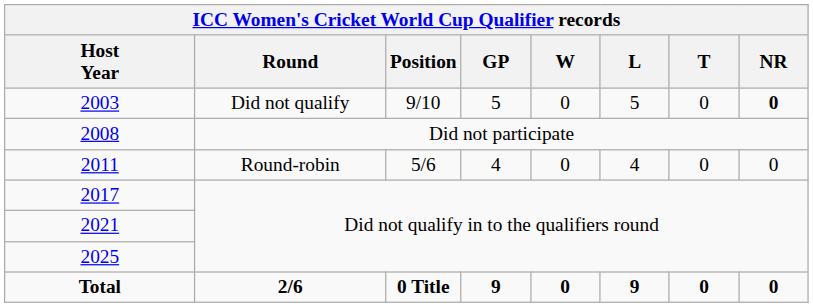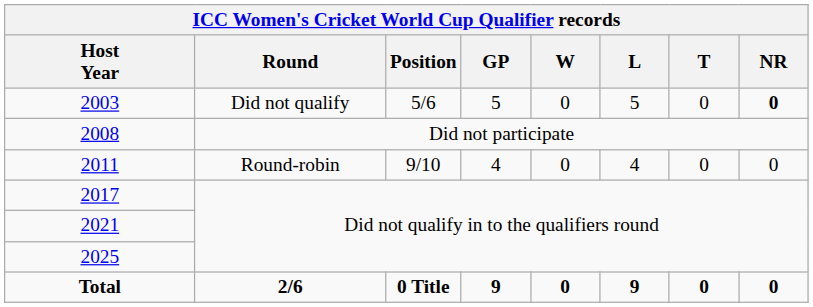(423, 103) 9/10 -> (423, 103) 5/6
(423, 164) 5/6 -> (423, 164) 9/10
